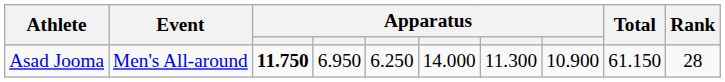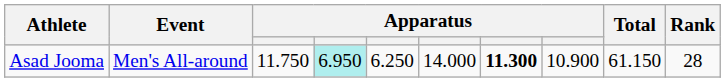(283, 61) bold -> (283, 61) normal
(340, 61) no background -> (340, 61) paleturquoise background
(511, 61) normal -> (511, 61) bold
